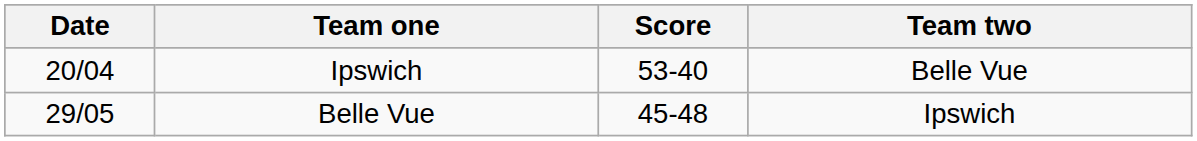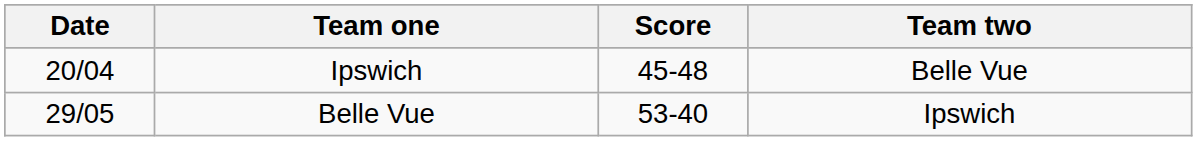(673, 69) 53-40 -> (673, 69) 45-48
(673, 113) 45-48 -> (673, 113) 53-40
